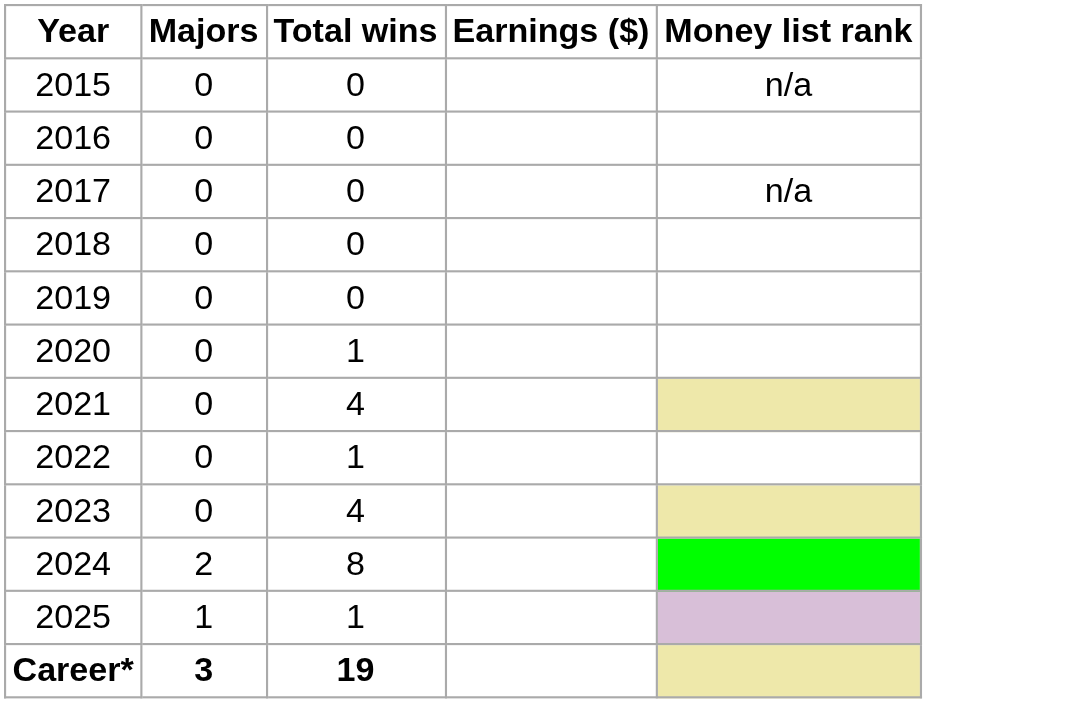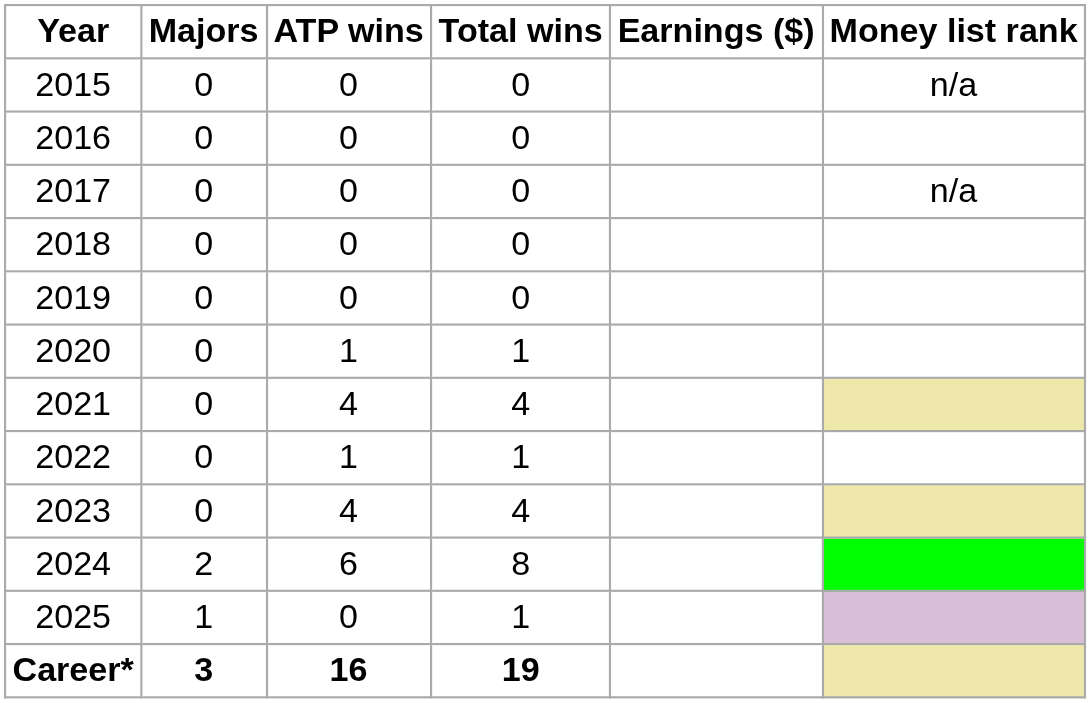+ column: (349, 31)
